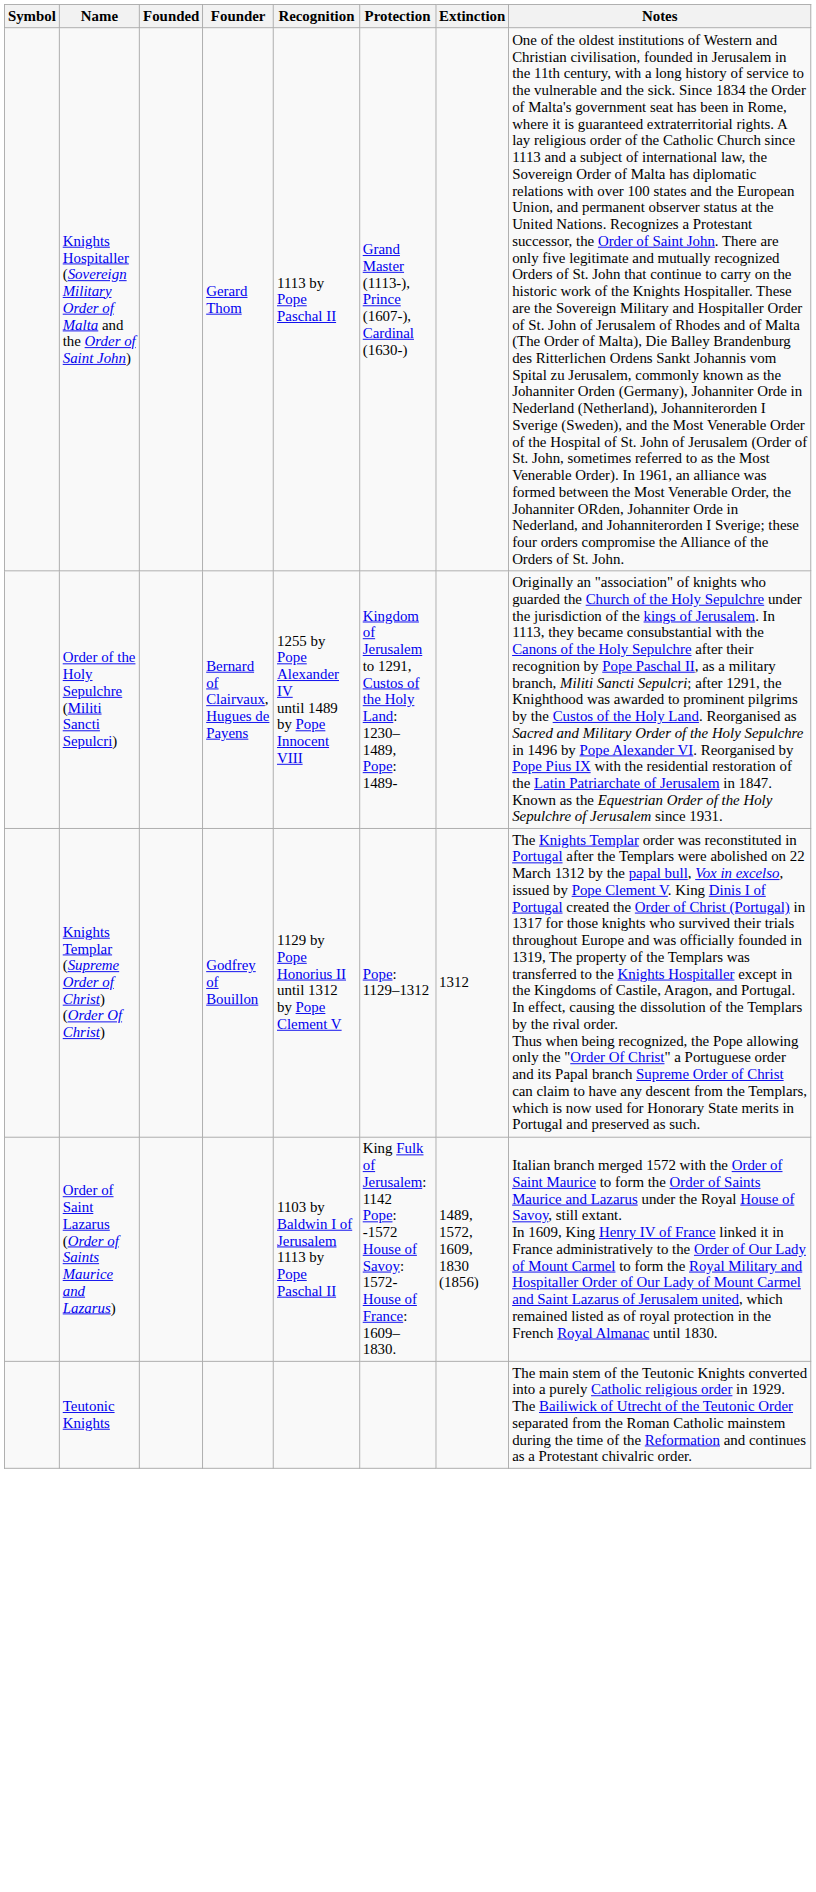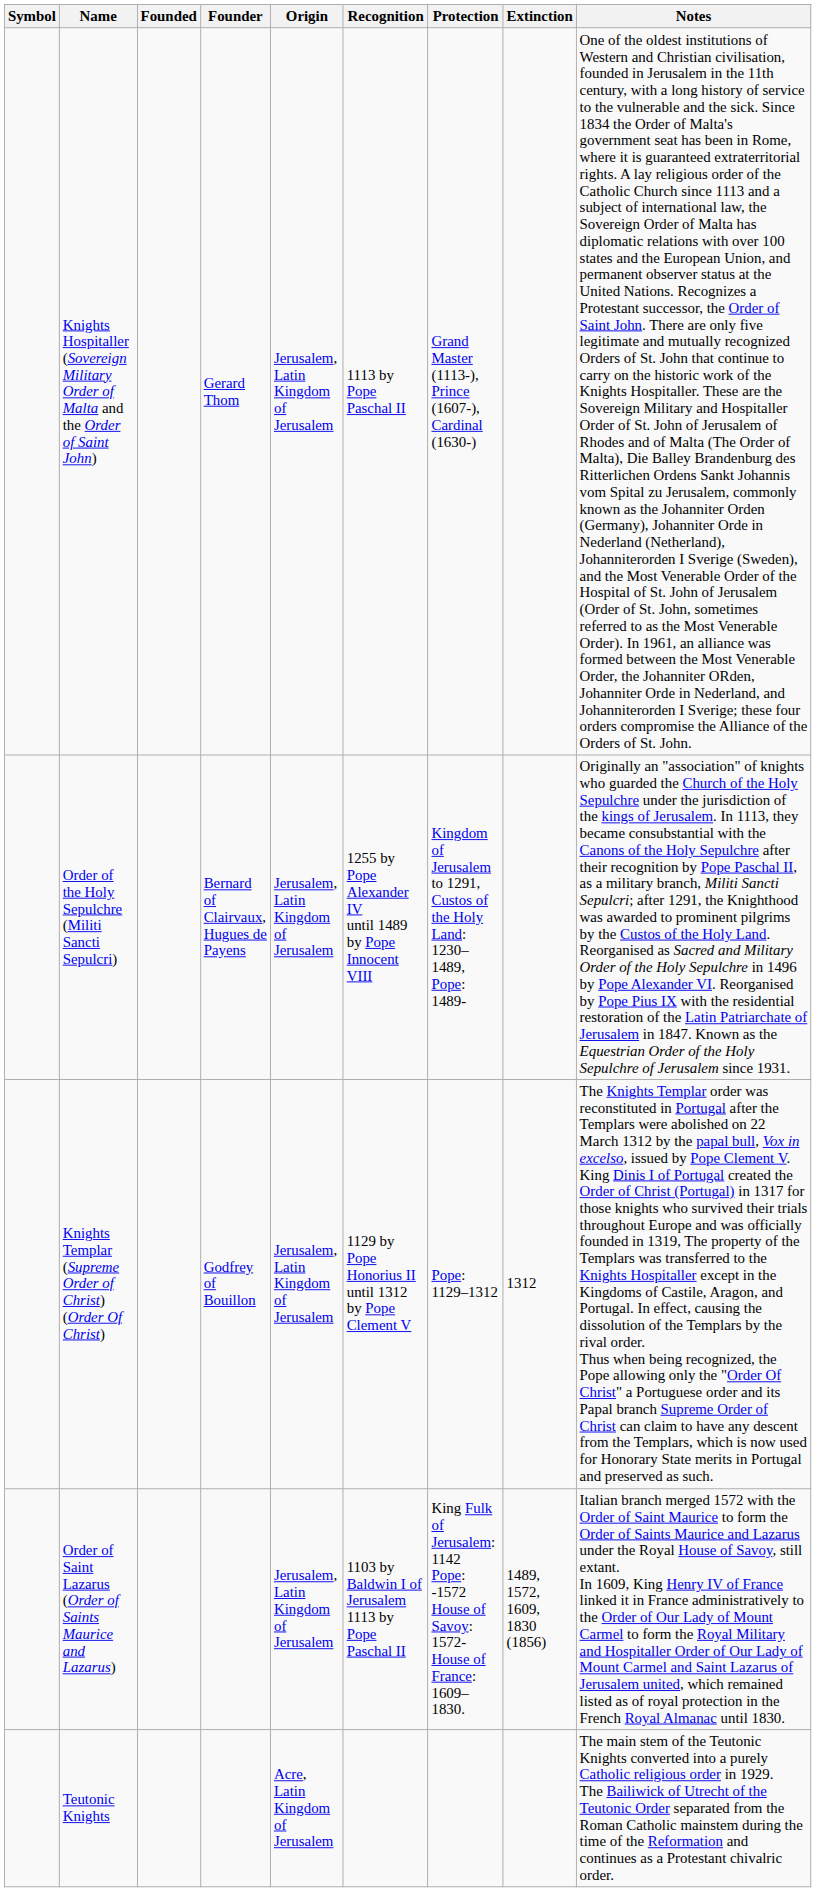+ column: (307, 16)
